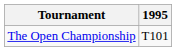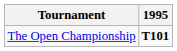(155, 36) normal -> (155, 36) bold
